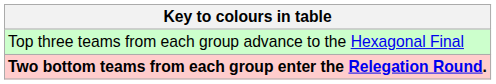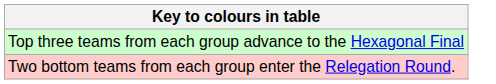(248, 66) bold -> (232, 66) normal
